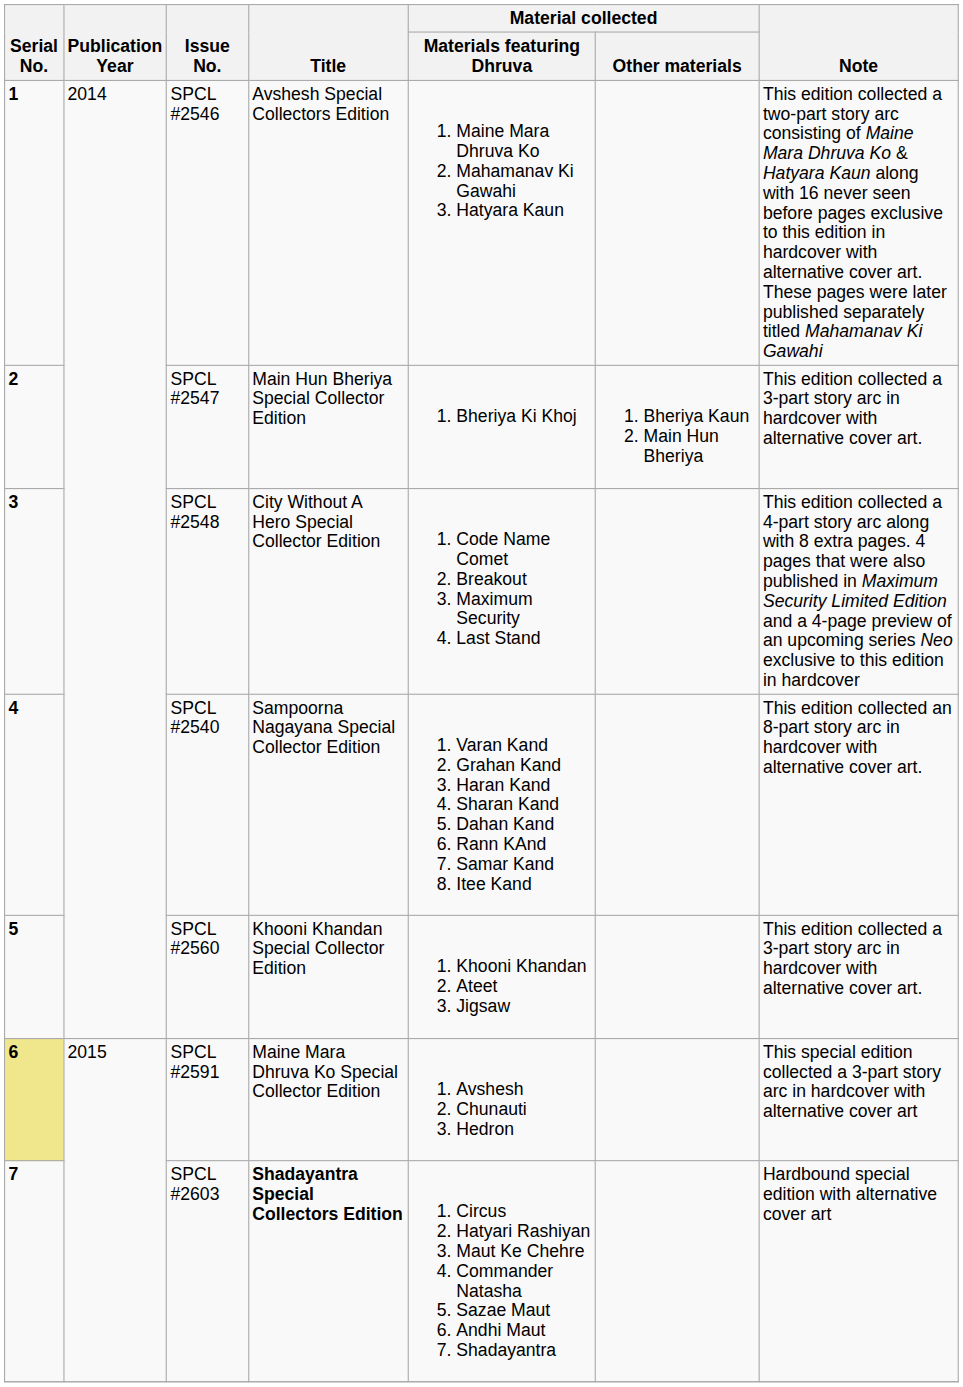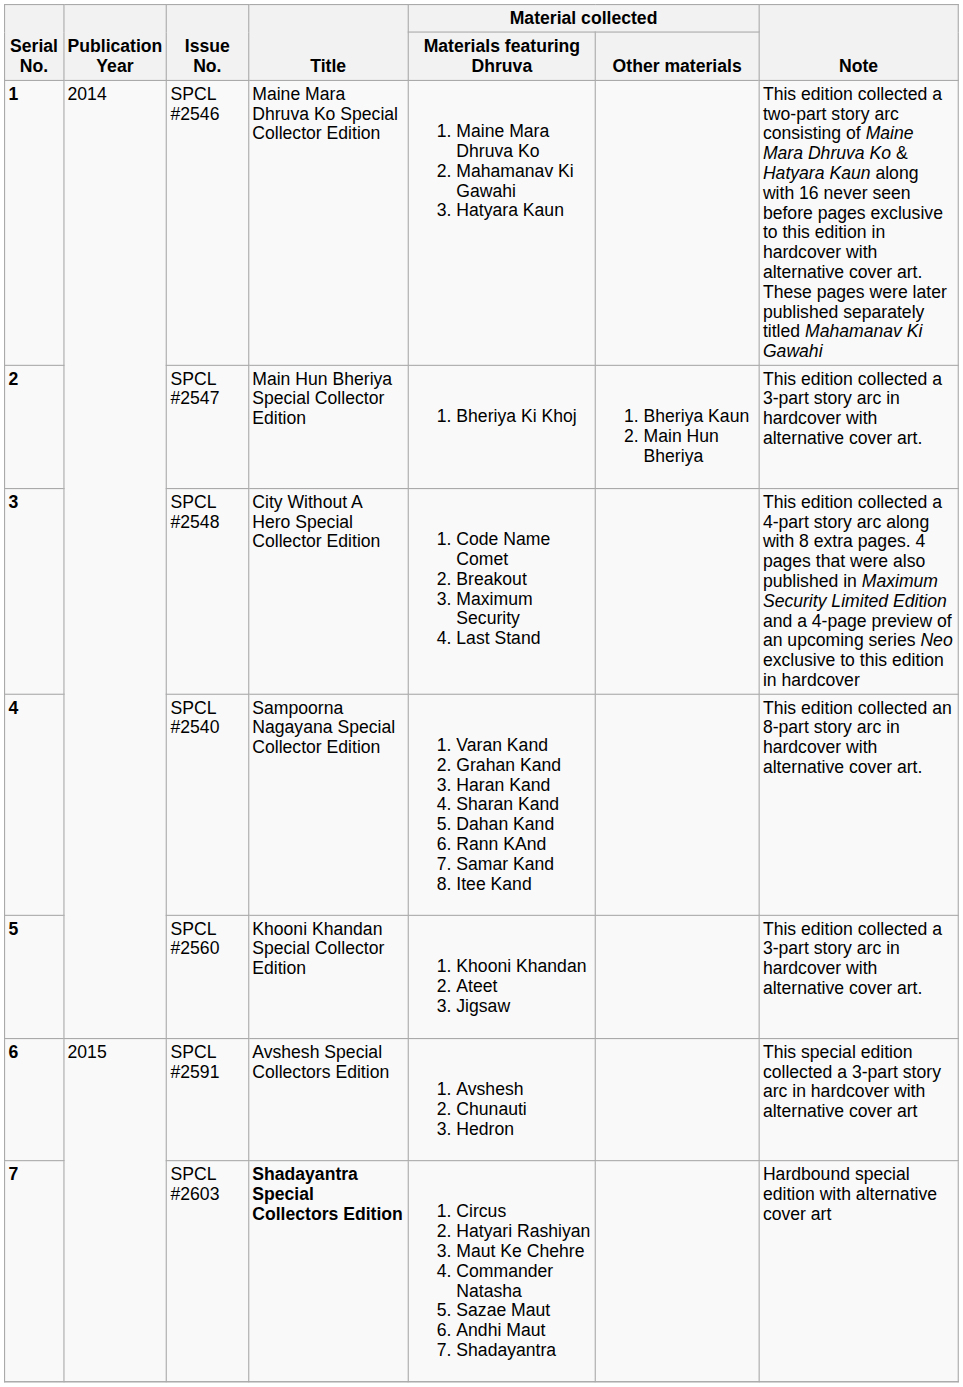(321, 103) Avshesh Special Collectors Edition -> (325, 113) Maine Mara Dhruva Ko Special Collector Edition
(14, 1052) khaki background -> (14, 1052) no background
(325, 1071) Maine Mara Dhruva Ko Special Collector Edition -> (321, 1061) Avshesh Special Collectors Edition
